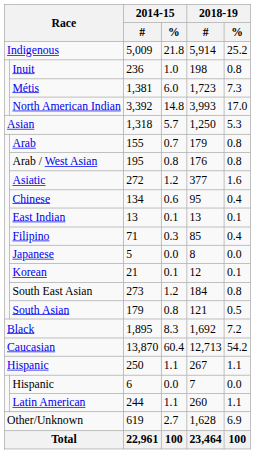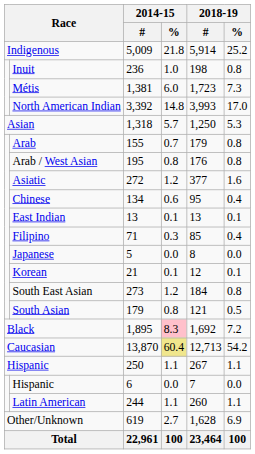(171, 328) no background -> (171, 328) pink background
(174, 347) no background -> (174, 347) khaki background
